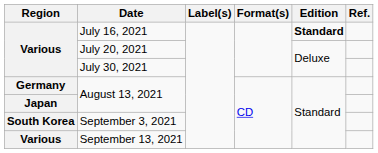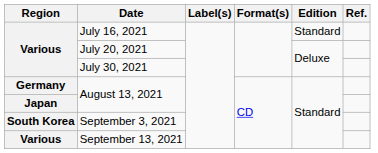(319, 31) bold -> (317, 31) normal
